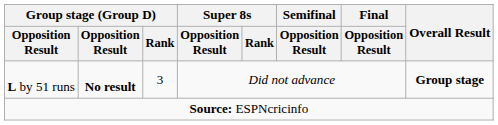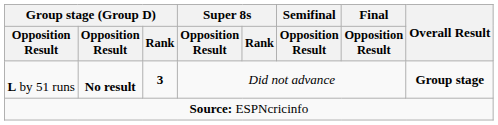(160, 80) normal -> (160, 80) bold
